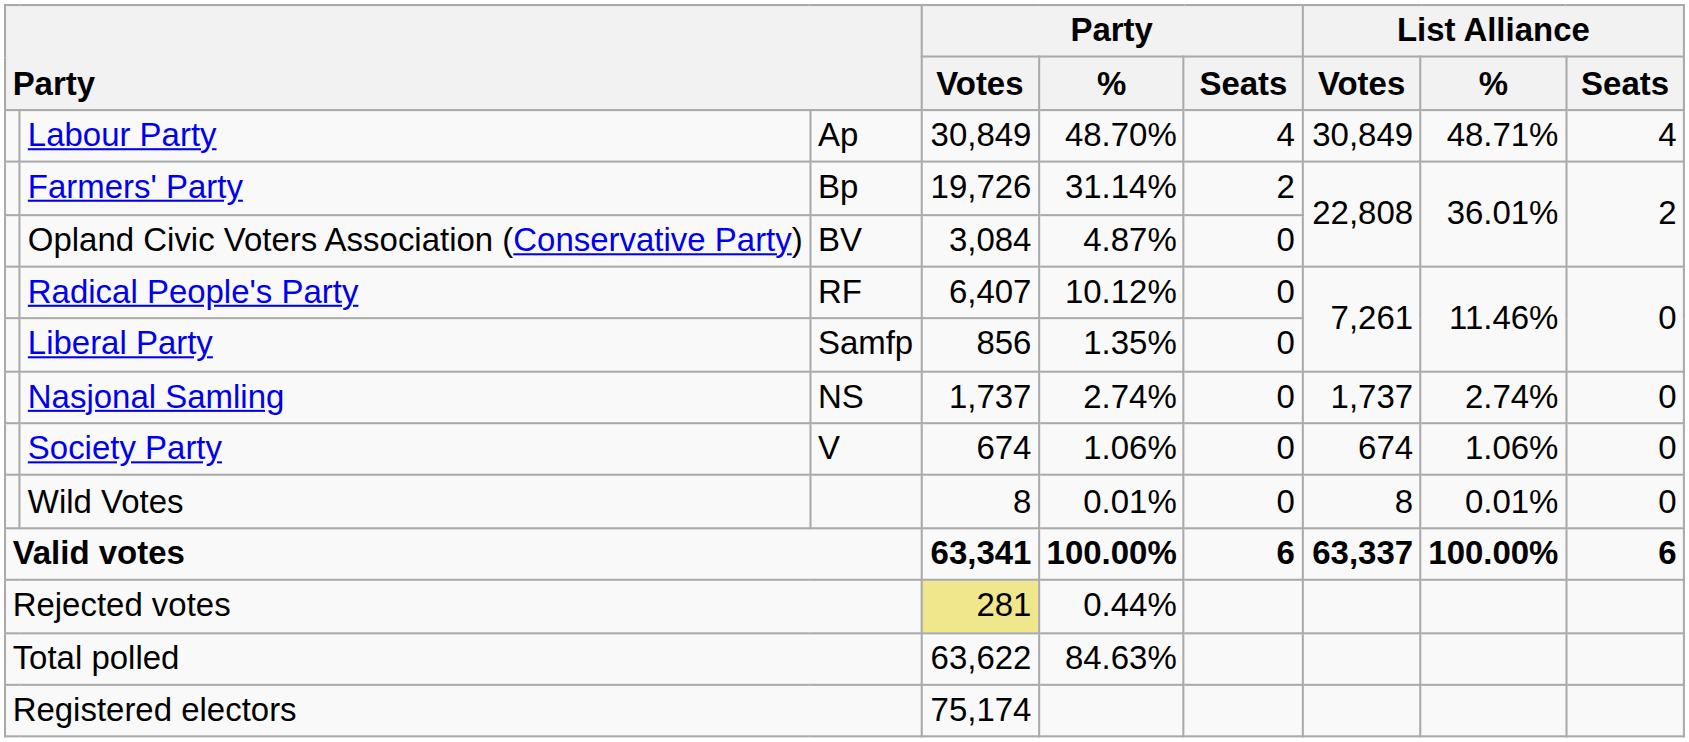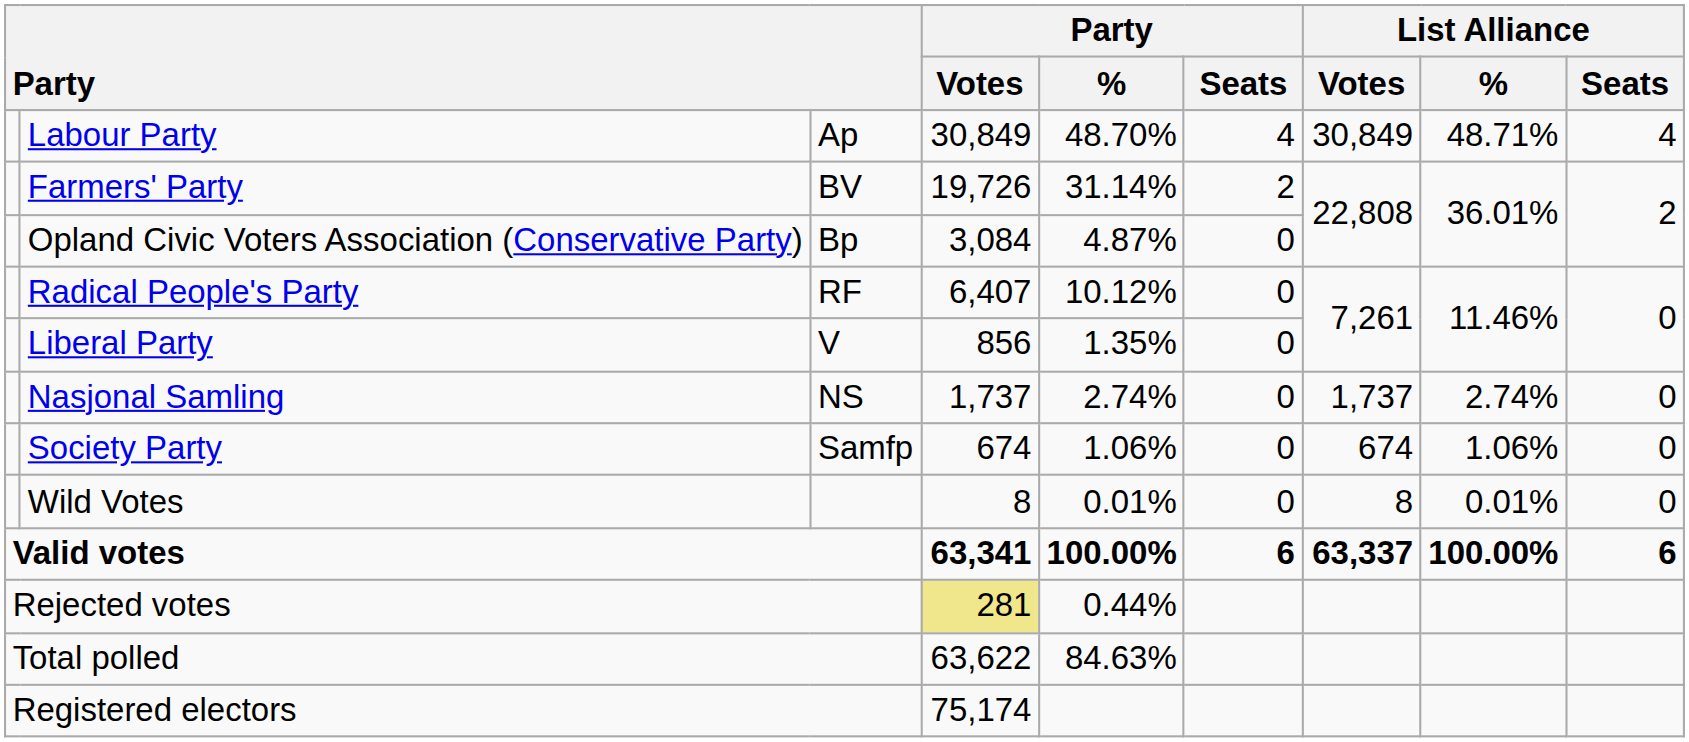(838, 187) Bp -> (840, 187) BV
(840, 239) BV -> (838, 239) Bp
(866, 344) Samfp -> (829, 344) V
(829, 448) V -> (866, 448) Samfp
